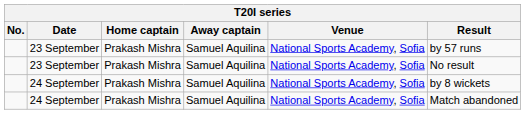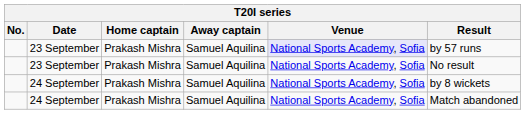(347, 48) no background -> (347, 48) lavender background
